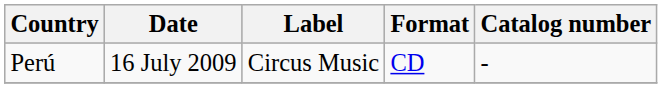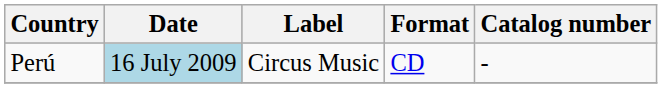(173, 62) no background -> (173, 62) lightblue background
